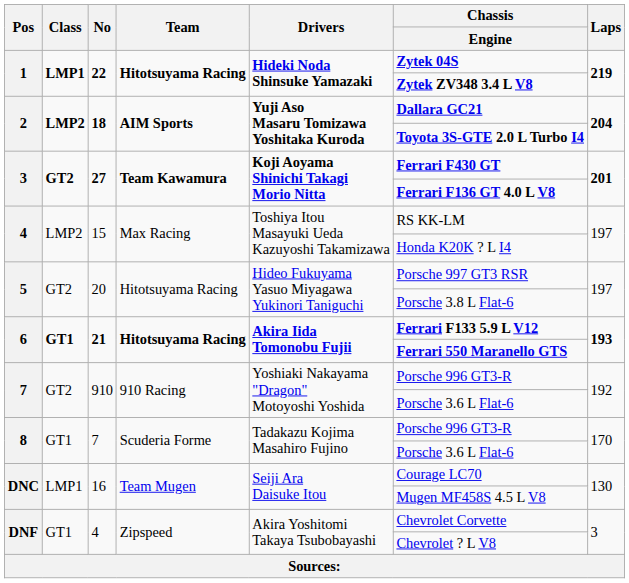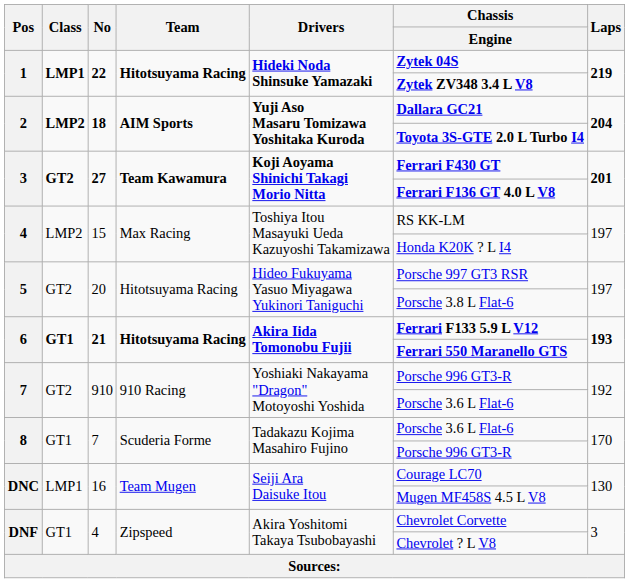(454, 429) Porsche 996 GT3-R -> (455, 429) Porsche 3.6 L Flat-6
(455, 451) Porsche 3.6 L Flat-6 -> (454, 451) Porsche 996 GT3-R
